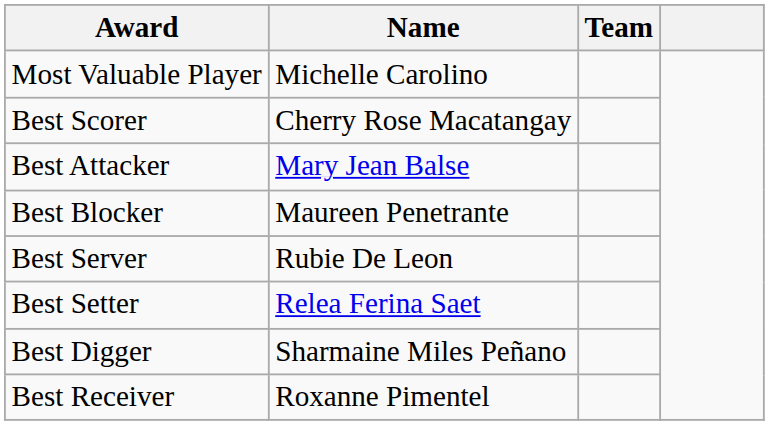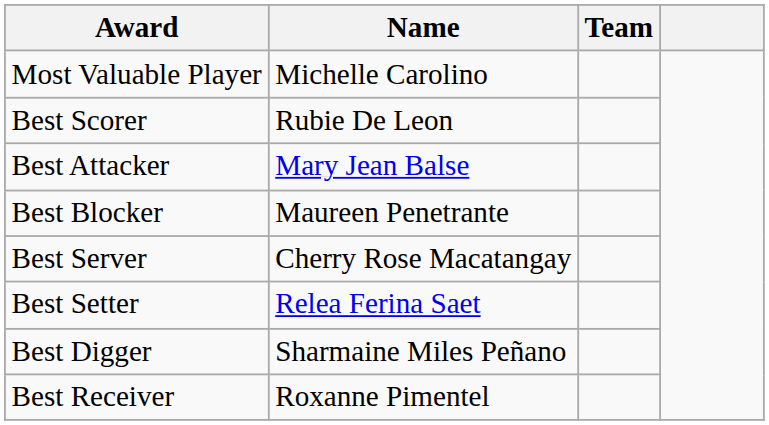(423, 119) Cherry Rose Macatangay -> (364, 119) Rubie De Leon
(364, 258) Rubie De Leon -> (423, 258) Cherry Rose Macatangay
